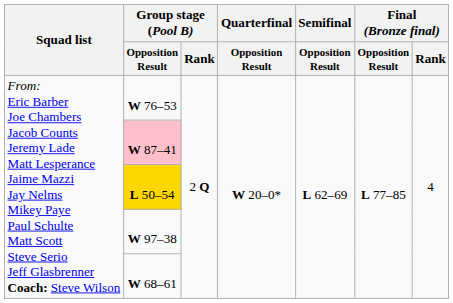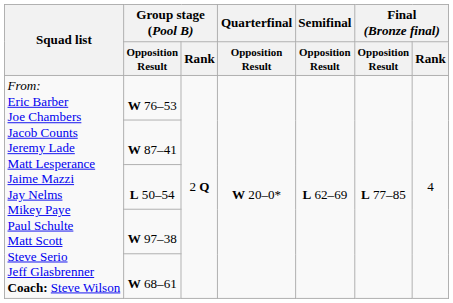(152, 150) pink background -> (152, 150) no background
(152, 195) gold background -> (152, 195) no background
